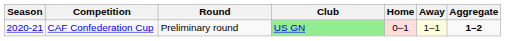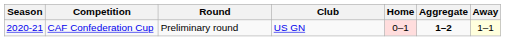columns swapped: (432, 12) <-> (474, 12)
(289, 28) lightgreen background -> (289, 28) no background
